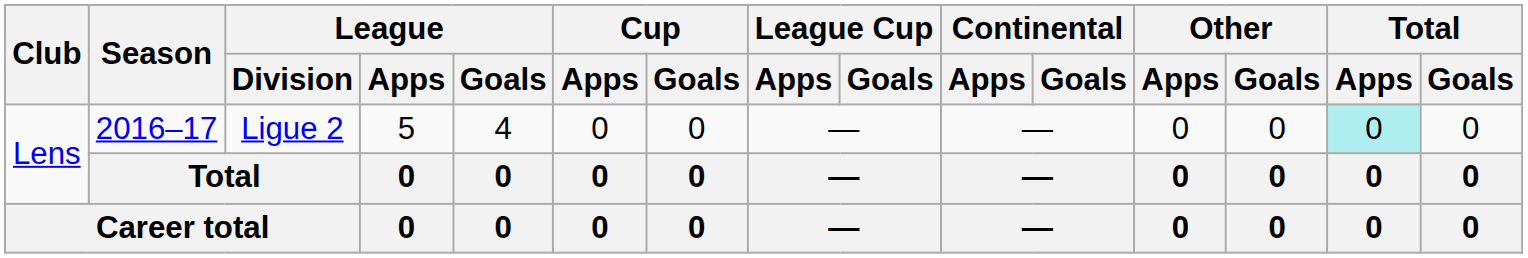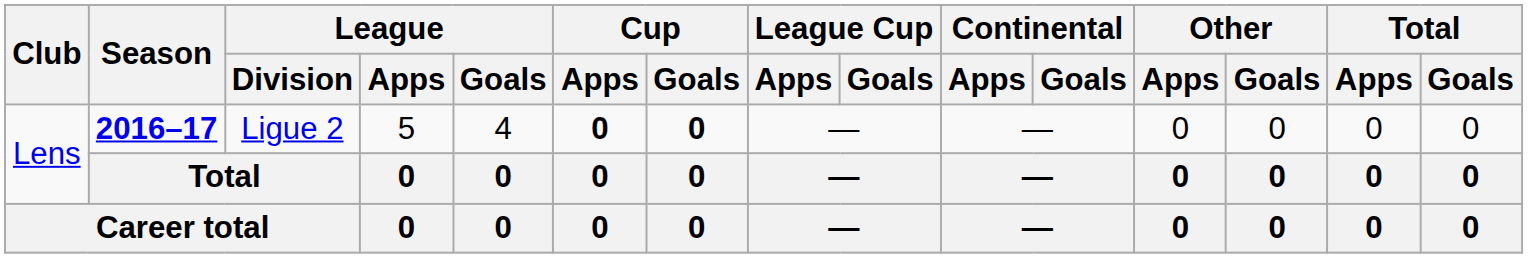(157, 128) normal -> (157, 128) bold
(600, 128) normal -> (600, 128) bold
(697, 128) normal -> (697, 128) bold
(1374, 128) paleturquoise background -> (1374, 128) no background
